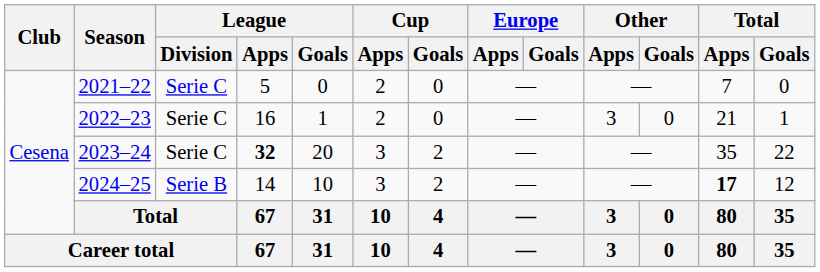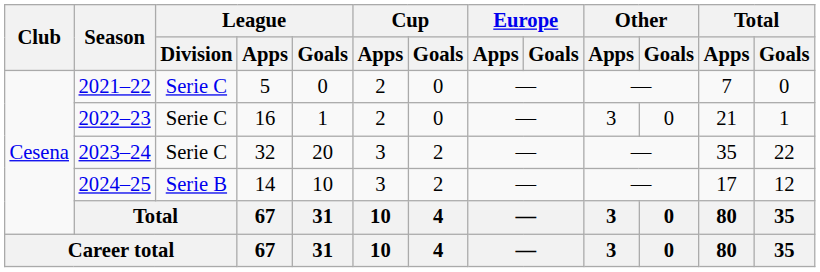(265, 151) bold -> (265, 151) normal
(727, 184) bold -> (727, 184) normal
